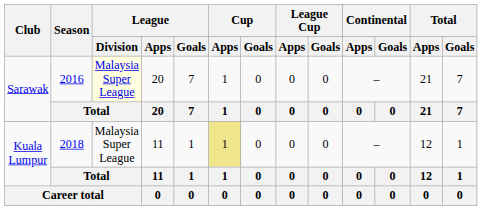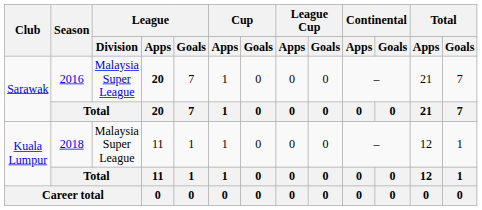(117, 79) lightyellow background -> (117, 79) no background
(158, 79) normal -> (158, 79) bold
(225, 144) khaki background -> (225, 144) no background
